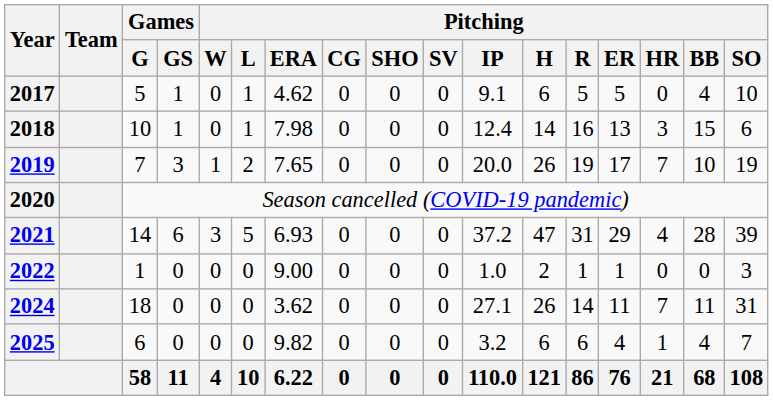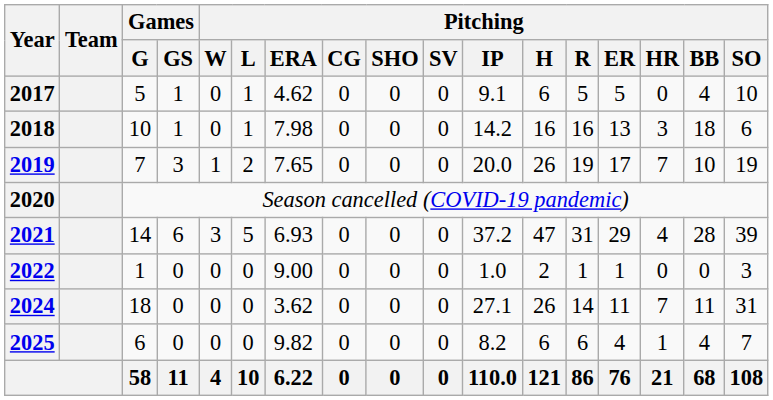(492, 128) 12.4 -> (492, 128) 14.2
(544, 128) 14 -> (544, 128) 16
(704, 128) 15 -> (704, 128) 18
(492, 341) 3.2 -> (492, 341) 8.2
